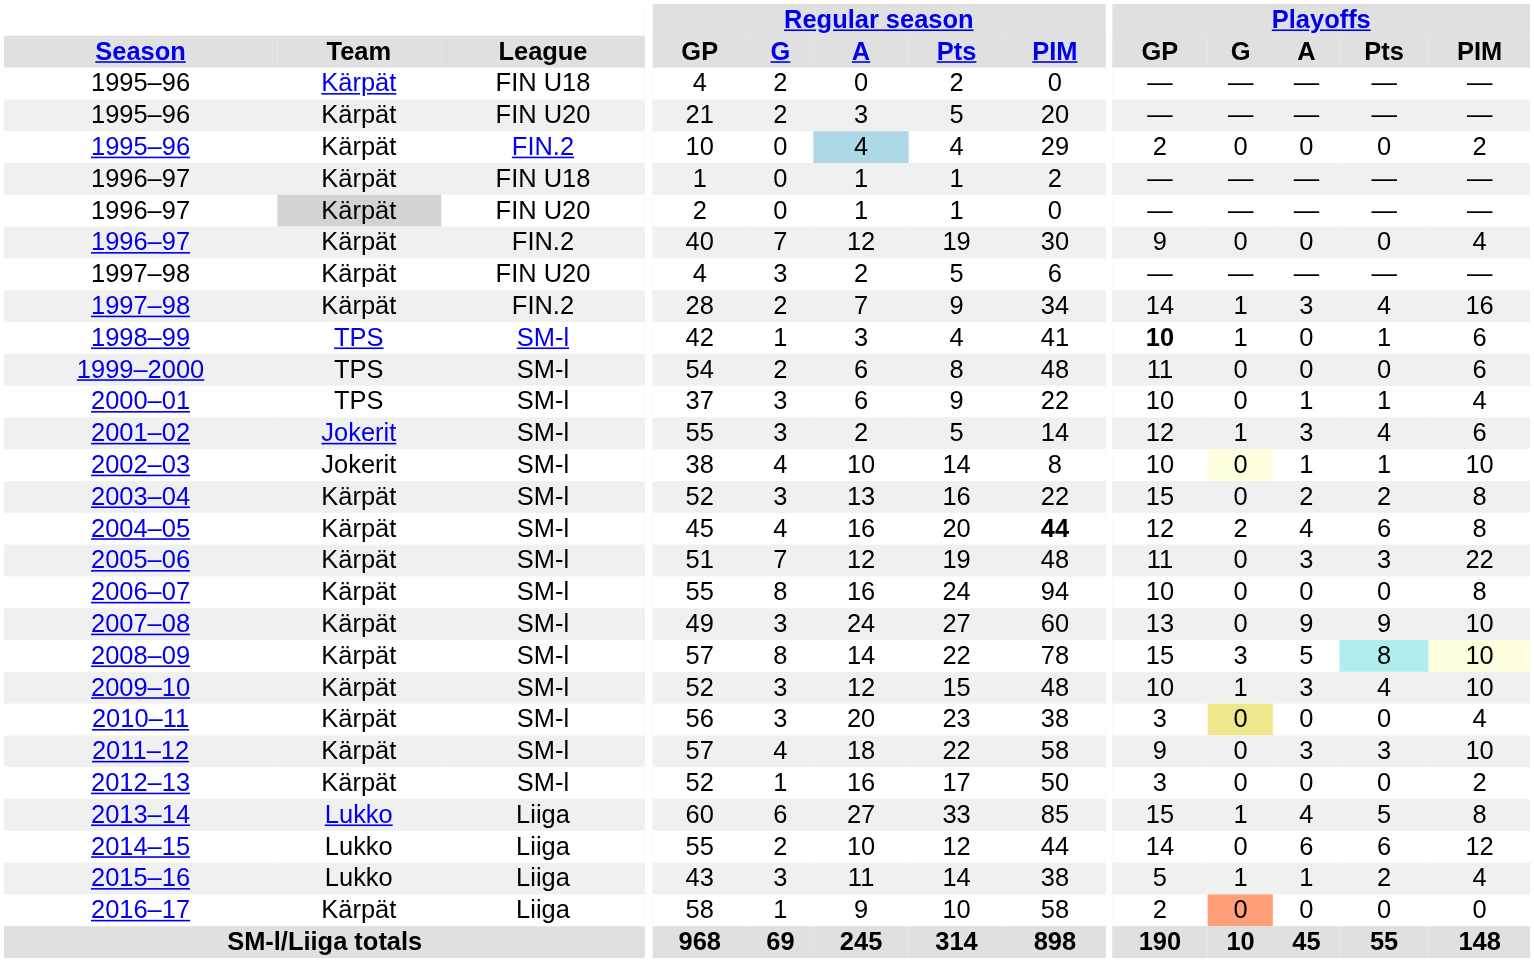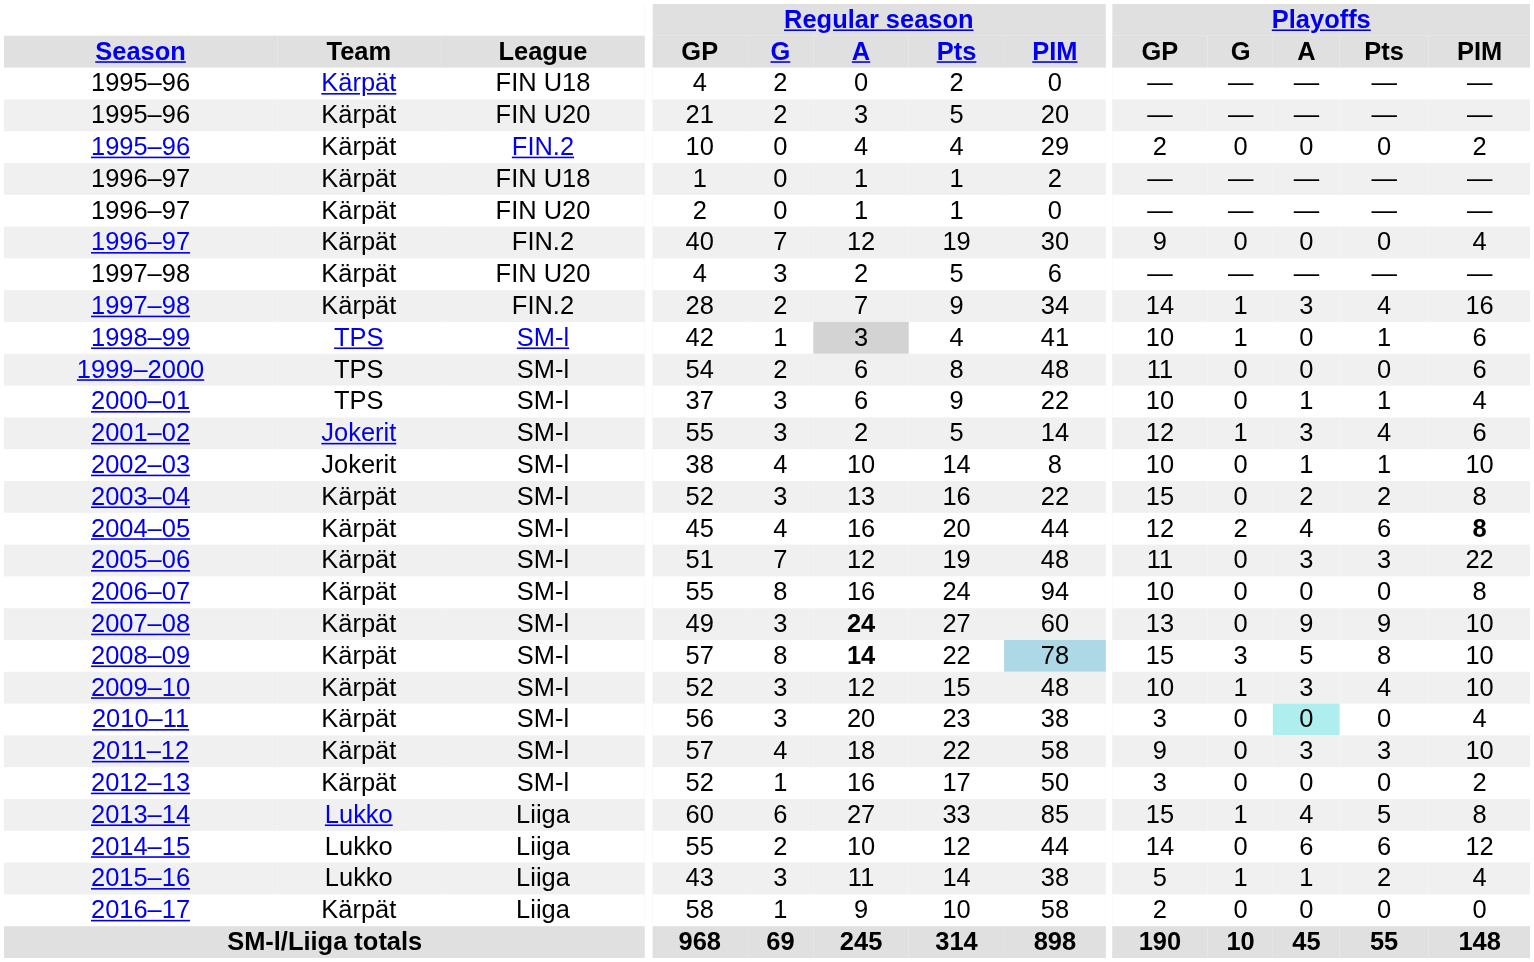(861, 146) lightblue background -> (861, 146) no background
(359, 210) lightgrey background -> (359, 210) no background
(861, 337) no background -> (861, 337) lightgrey background
(1160, 337) bold -> (1160, 337) normal
(1241, 464) lightyellow background -> (1241, 464) no background
(1055, 528) bold -> (1055, 528) normal
(1480, 528) normal -> (1480, 528) bold
(861, 623) normal -> (861, 623) bold
(861, 655) normal -> (861, 655) bold
(1055, 655) no background -> (1055, 655) lightblue background
(1384, 655) paleturquoise background -> (1384, 655) no background
(1480, 655) lightyellow background -> (1480, 655) no background
(1241, 719) khaki background -> (1241, 719) no background
(1306, 719) no background -> (1306, 719) paleturquoise background
(1241, 910) lightsalmon background -> (1241, 910) no background
